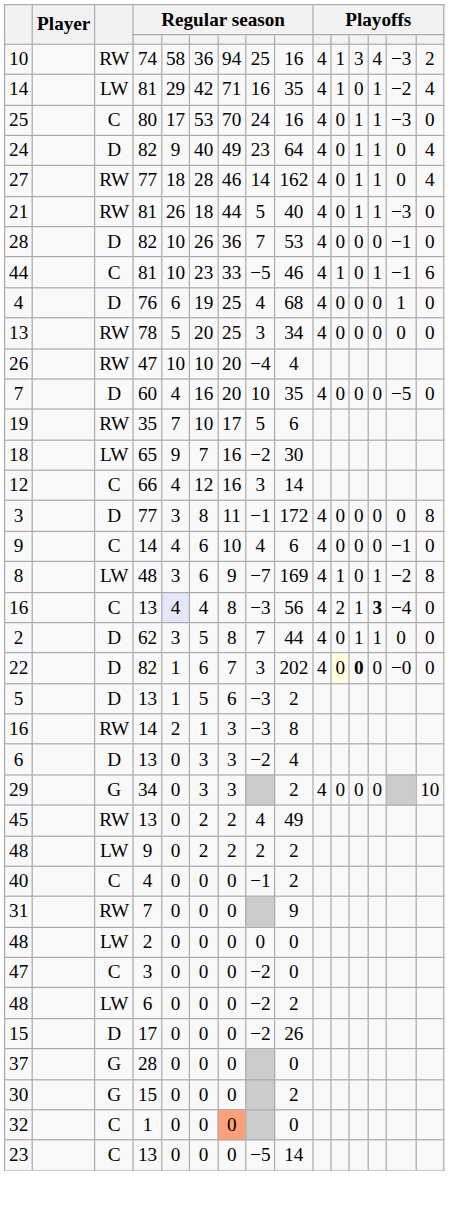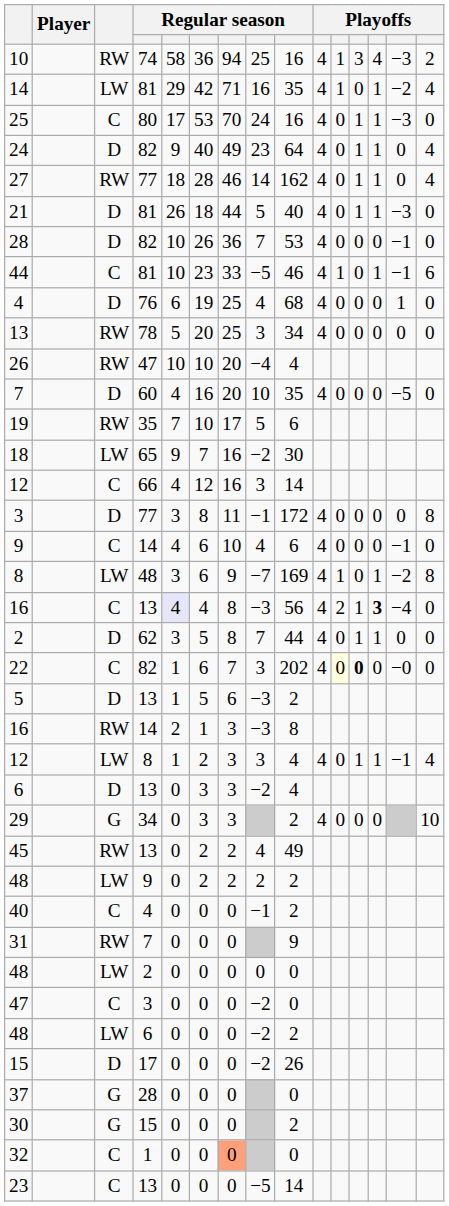(114, 211) RW -> (114, 211) D
(114, 668) D -> (114, 668) C
+ row: (19, 759)
